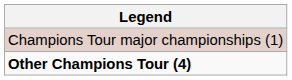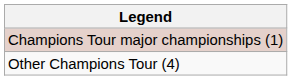(100, 64) bold -> (94, 64) normal
